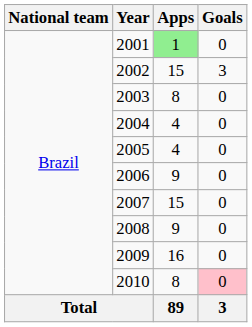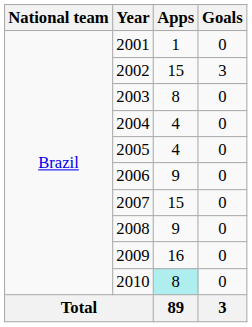(176, 44) lightgreen background -> (176, 44) no background
(176, 281) no background -> (176, 281) paleturquoise background
(222, 281) pink background -> (222, 281) no background
